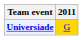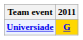(67, 27) normal -> (67, 27) bold
